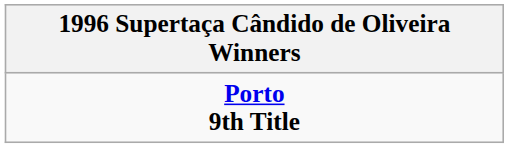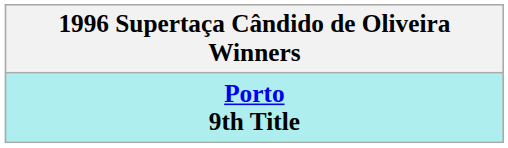(254, 107) no background -> (254, 107) paleturquoise background
